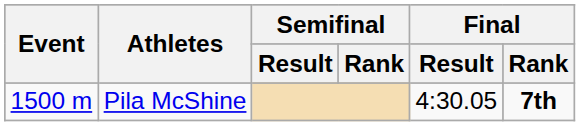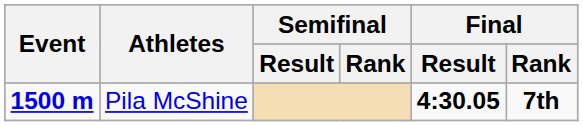(51, 102) normal -> (52, 102) bold
(456, 102) normal -> (458, 102) bold
